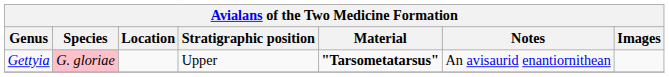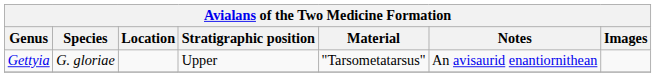(85, 60) pink background -> (85, 60) no background
(380, 60) bold -> (374, 60) normal
